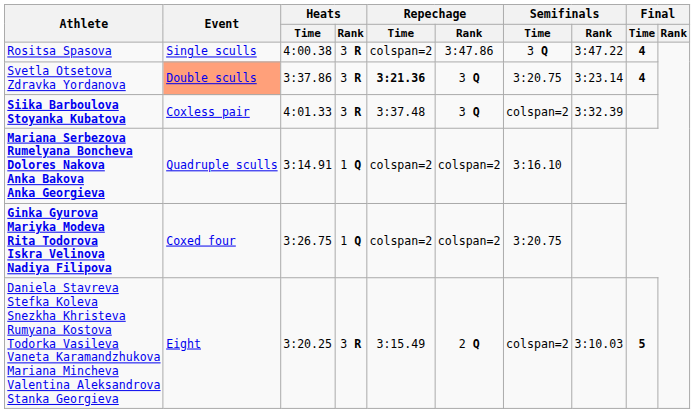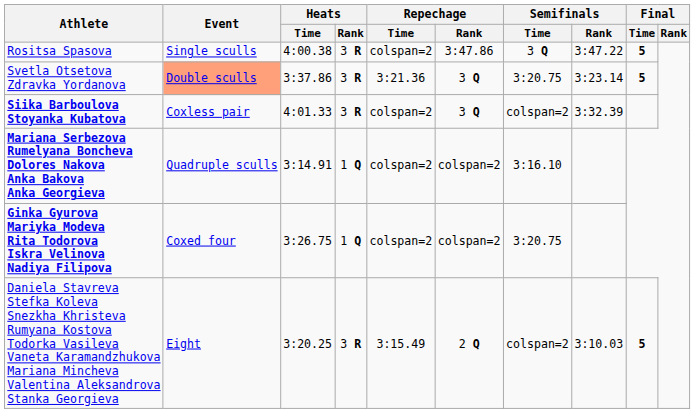(642, 52) 4 -> (642, 52) 5
(401, 78) bold -> (401, 78) normal
(642, 78) 4 -> (642, 78) 5
(401, 111) 3:37.48 -> (401, 111) colspan=2
